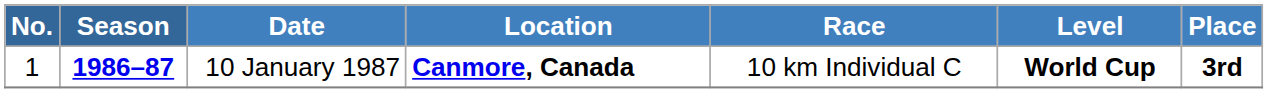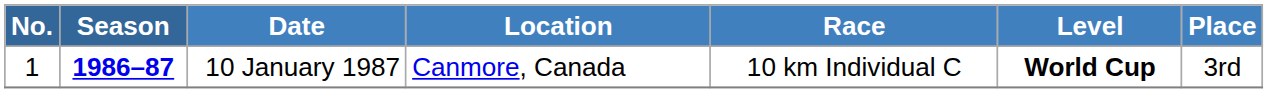(523, 67) bold -> (519, 67) normal
(1222, 67) bold -> (1222, 67) normal
